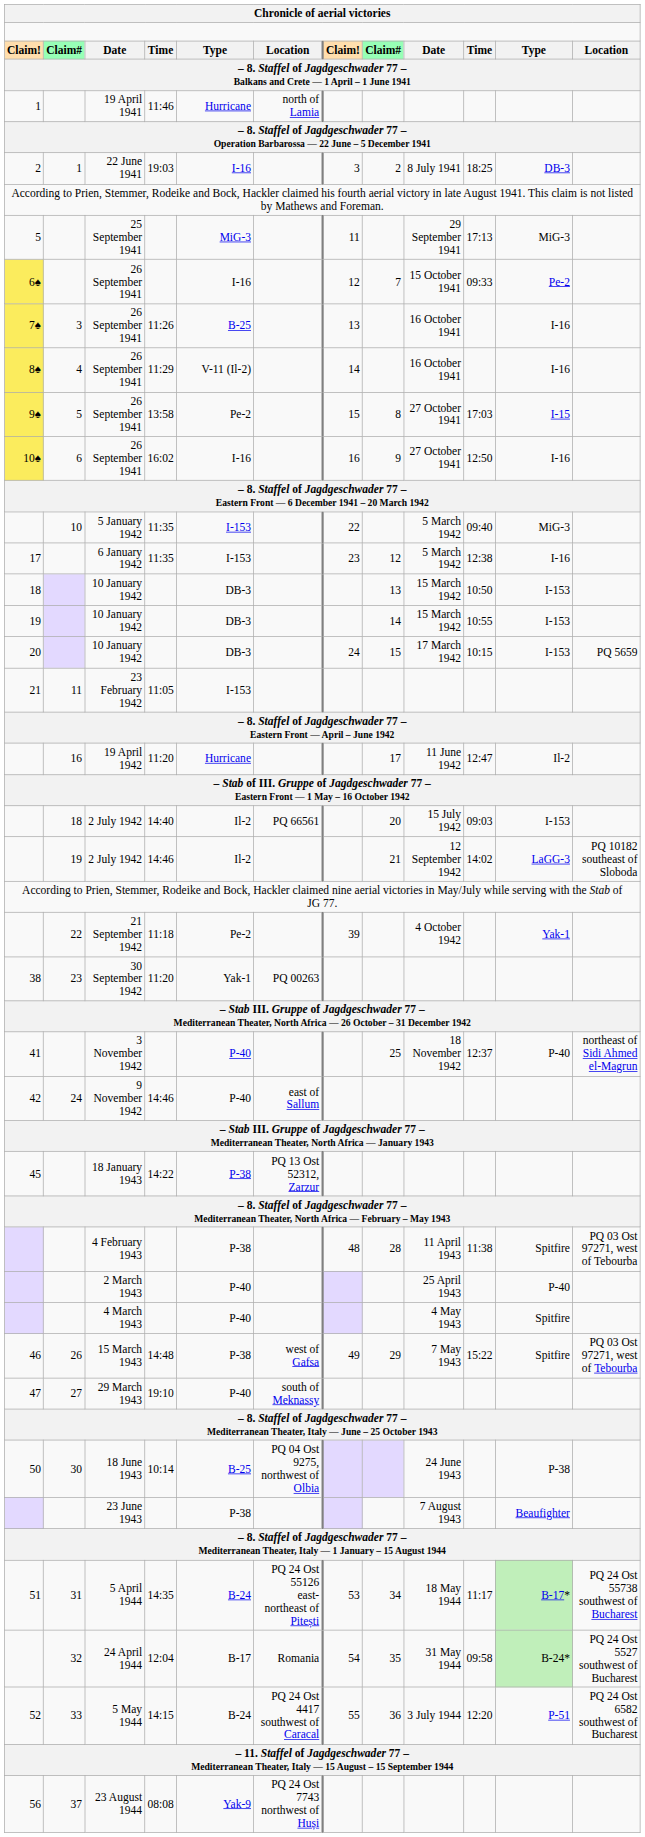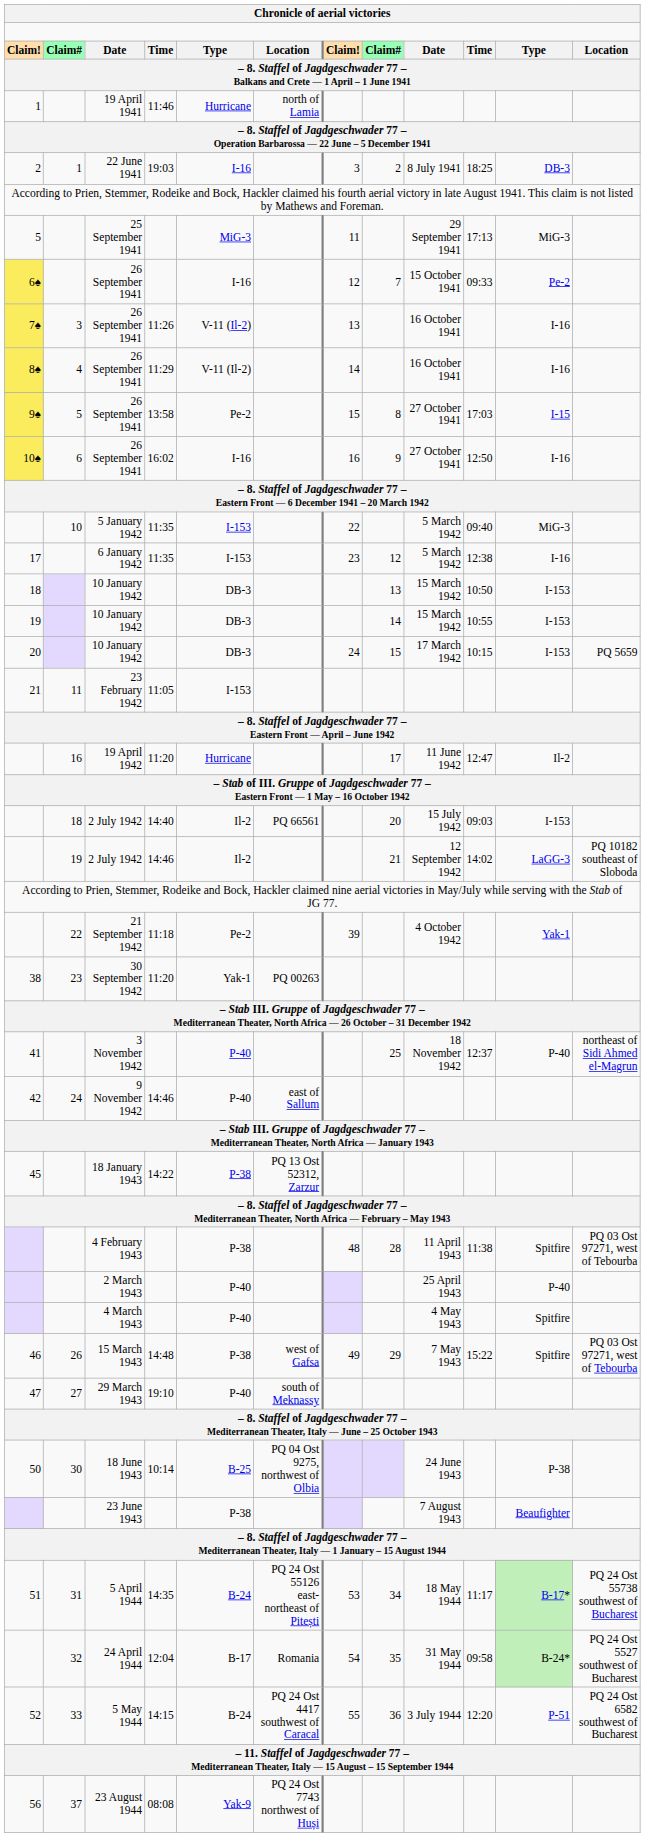(239, 325) B-25 -> (226, 325) V-11 (Il-2)
